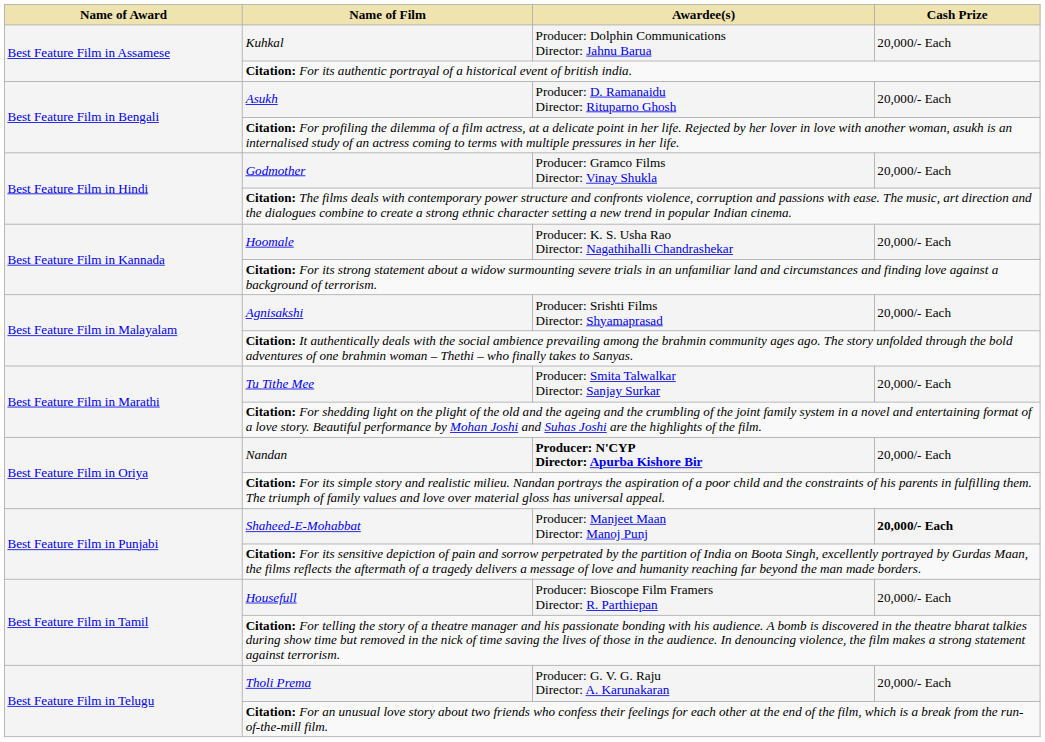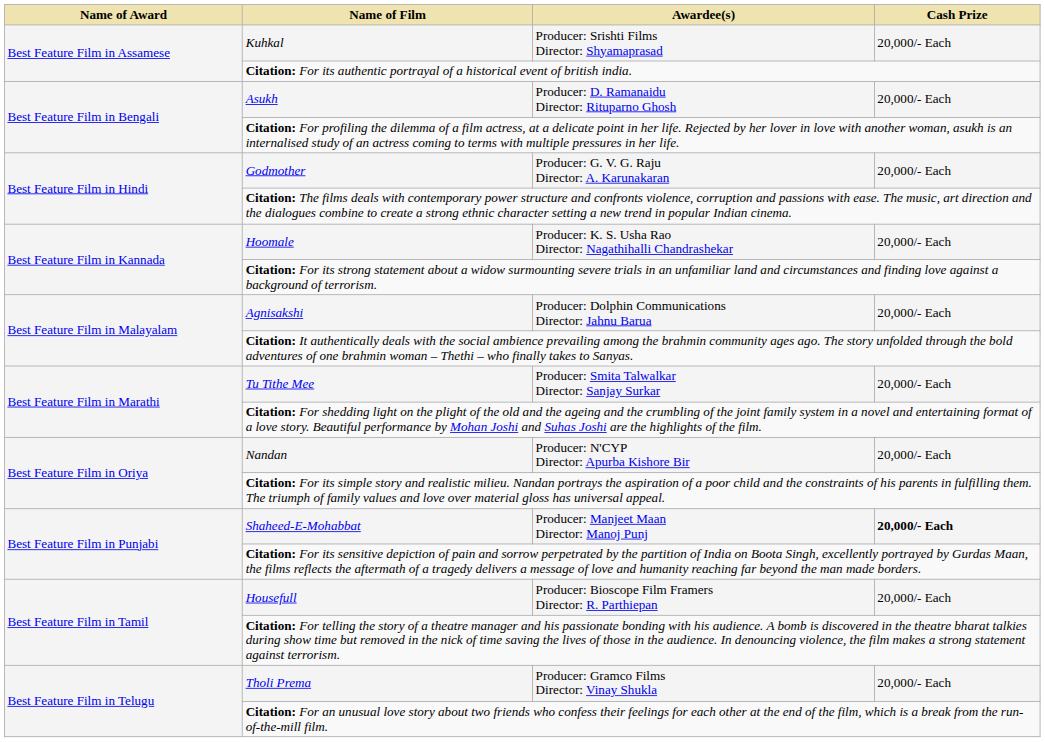(631, 43) Producer: Dolphin Communications Director: Jahnu Barua -> (599, 43) Producer: Srishti Films Director: Shyamaprasad
(600, 170) Producer: Gramco Films Director: Vinay Shukla -> (602, 170) Producer: G. V. G. Raju Director: A. Karunakaran
(599, 312) Producer: Srishti Films Director: Shyamaprasad -> (631, 312) Producer: Dolphin Communications Director: Jahnu Barua
(619, 455) bold -> (613, 455) normal
(602, 683) Producer: G. V. G. Raju Director: A. Karunakaran -> (600, 683) Producer: Gramco Films Director: Vinay Shukla
